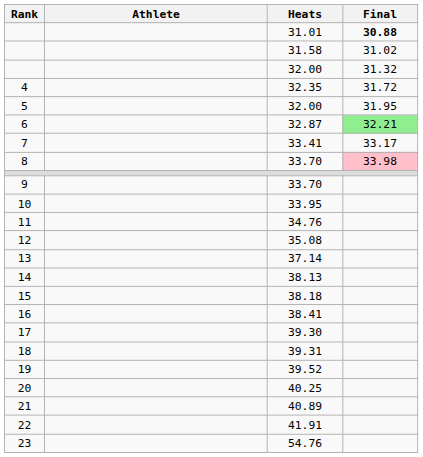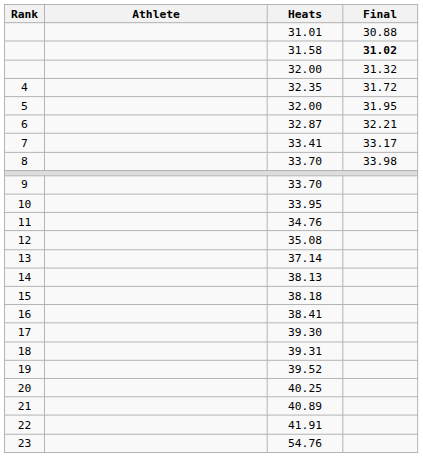(380, 32) bold -> (380, 32) normal
(380, 51) normal -> (380, 51) bold
(380, 124) lightgreen background -> (380, 124) no background
(380, 161) pink background -> (380, 161) no background
